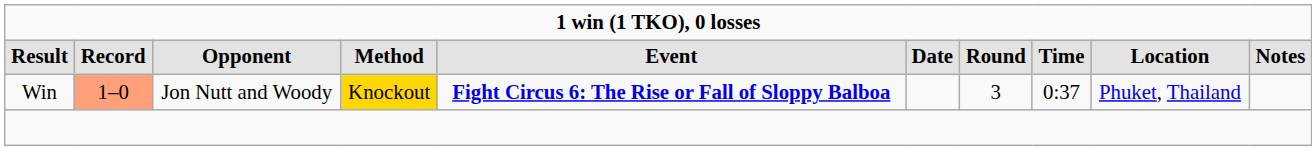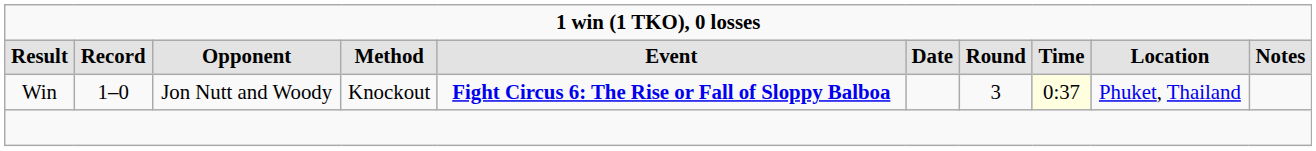(113, 92) lightsalmon background -> (113, 92) no background
(389, 92) gold background -> (389, 92) no background
(1061, 92) no background -> (1061, 92) lightyellow background
